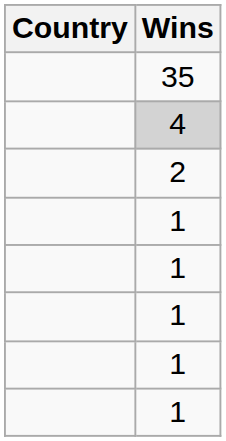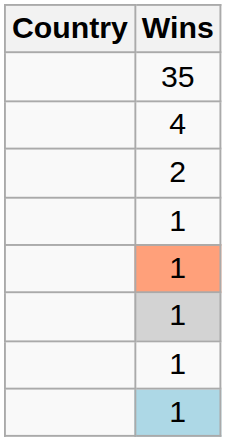(178, 124) lightgrey background -> (178, 124) no background
(178, 268) no background -> (178, 268) lightsalmon background
(178, 316) no background -> (178, 316) lightgrey background
(178, 412) no background -> (178, 412) lightblue background
